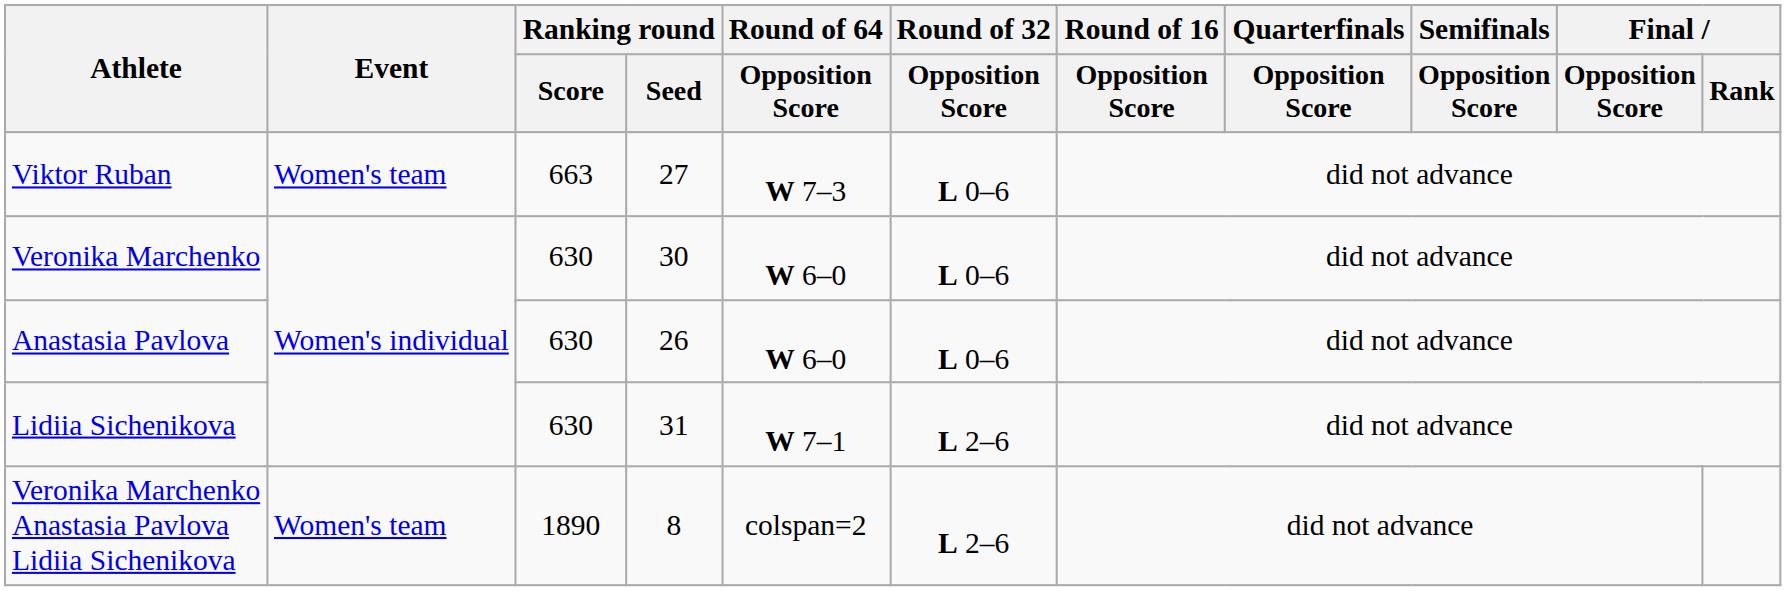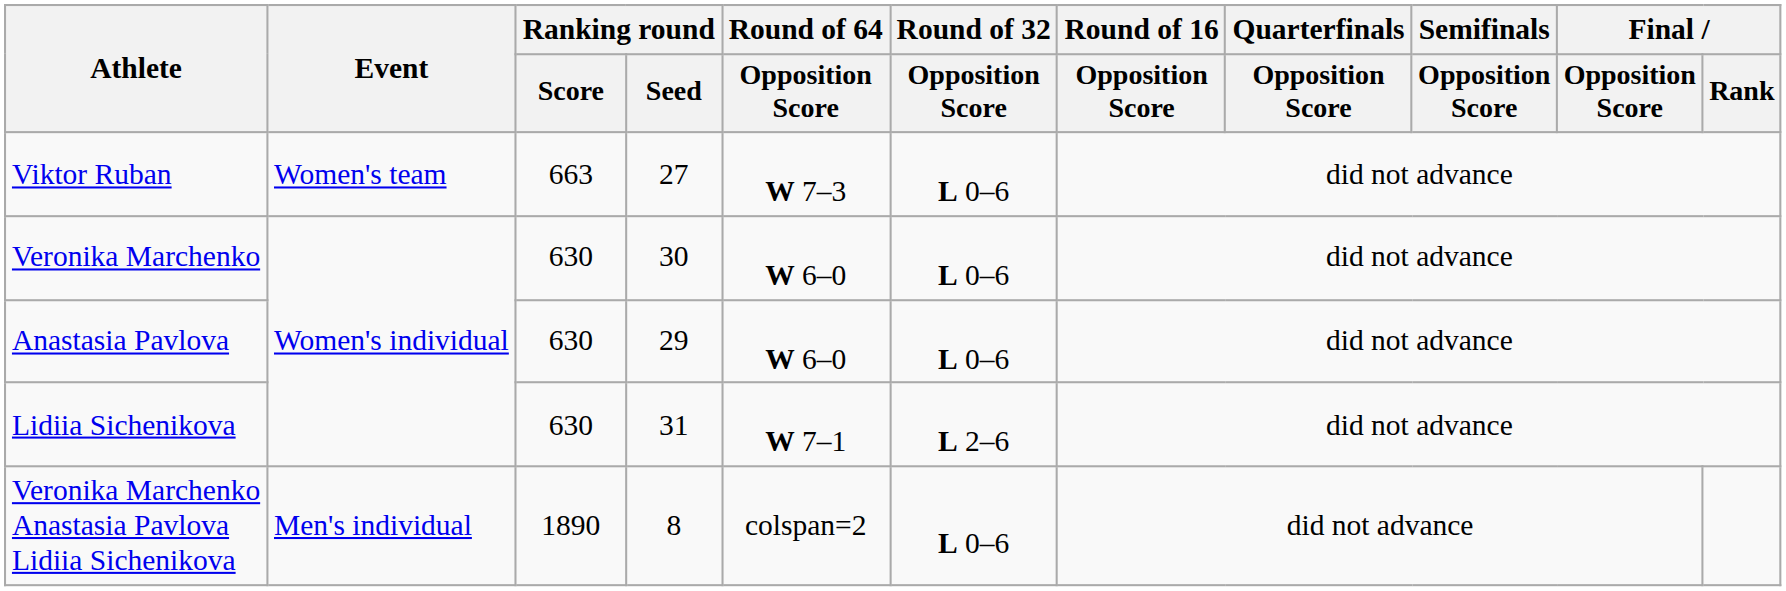(674, 341) 26 -> (674, 341) 29
(360, 525) Women's team -> (373, 525) Men's individual
(974, 543) L 2–6 -> (974, 543) L 0–6
